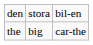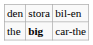(35, 31) normal -> (36, 31) bold
